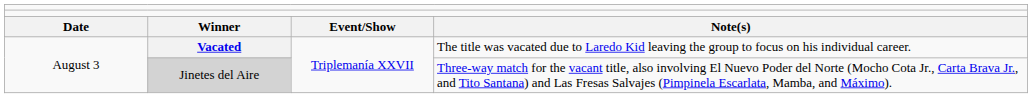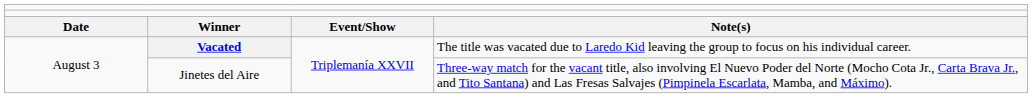(219, 75) lightgrey background -> (219, 75) no background
